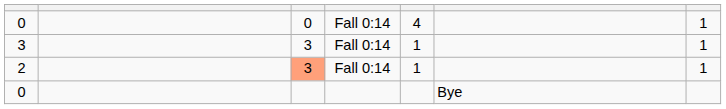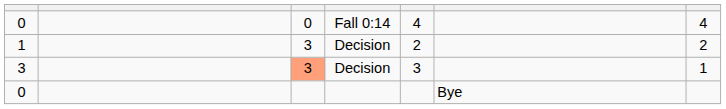(703, 22) 1 -> (703, 22) 4
(21, 45) 3 -> (21, 45) 1
(362, 45) Fall 0:14 -> (362, 45) Decision
(417, 45) 1 -> (417, 45) 2
(703, 45) 1 -> (703, 45) 2
(21, 68) 2 -> (21, 68) 3
(362, 68) Fall 0:14 -> (362, 68) Decision
(417, 68) 1 -> (417, 68) 3
